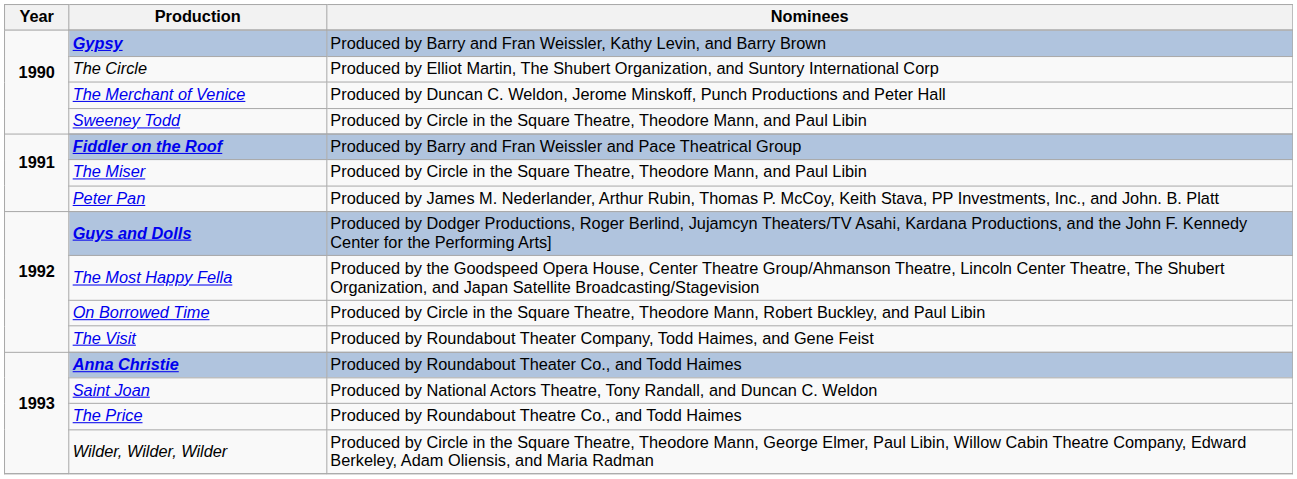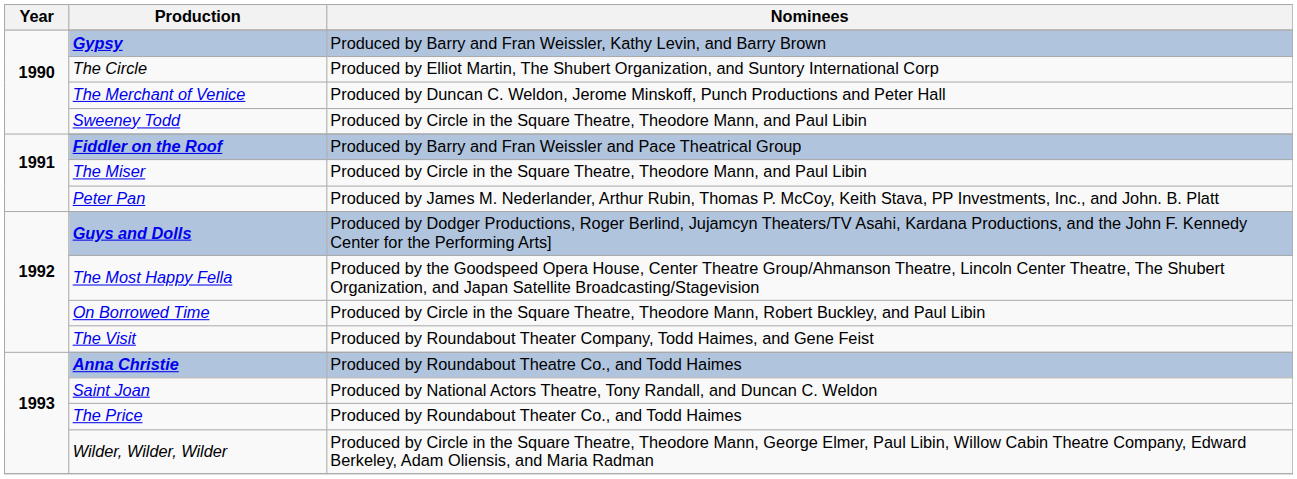(536, 364) Produced by Roundabout Theater Co., and Todd Haimes -> (536, 364) Produced by Roundabout Theatre Co., and Todd Haimes
(536, 416) Produced by Roundabout Theatre Co., and Todd Haimes -> (536, 416) Produced by Roundabout Theater Co., and Todd Haimes
